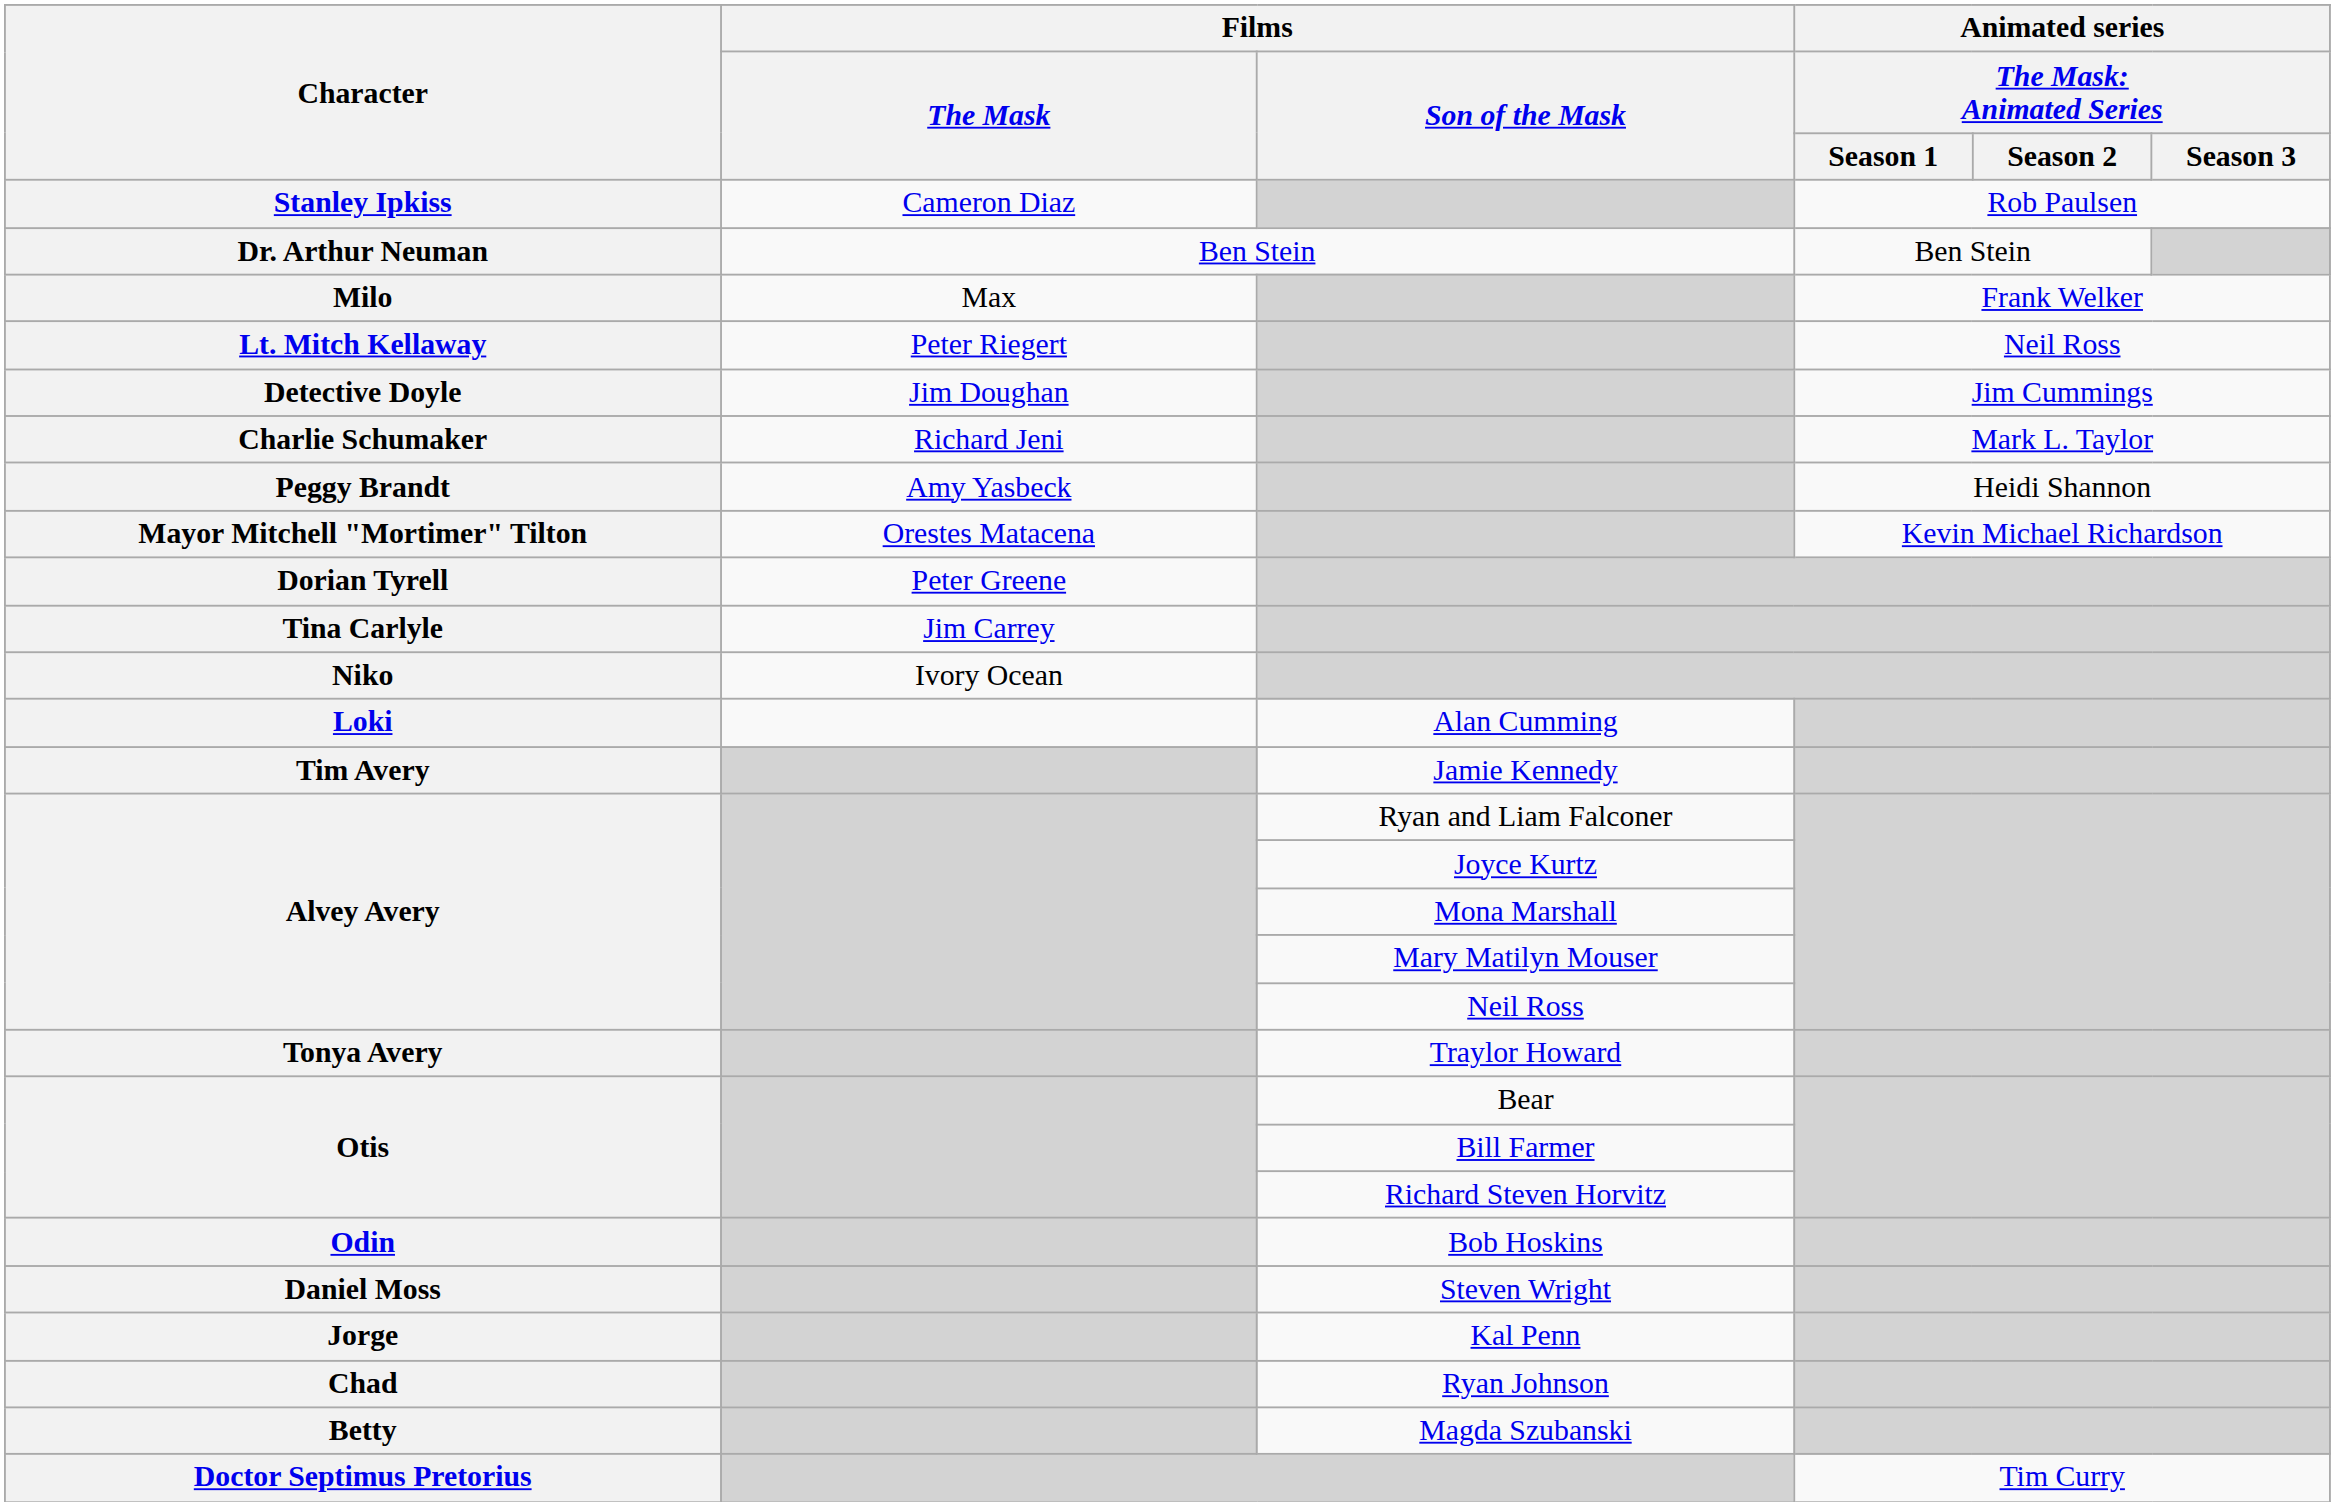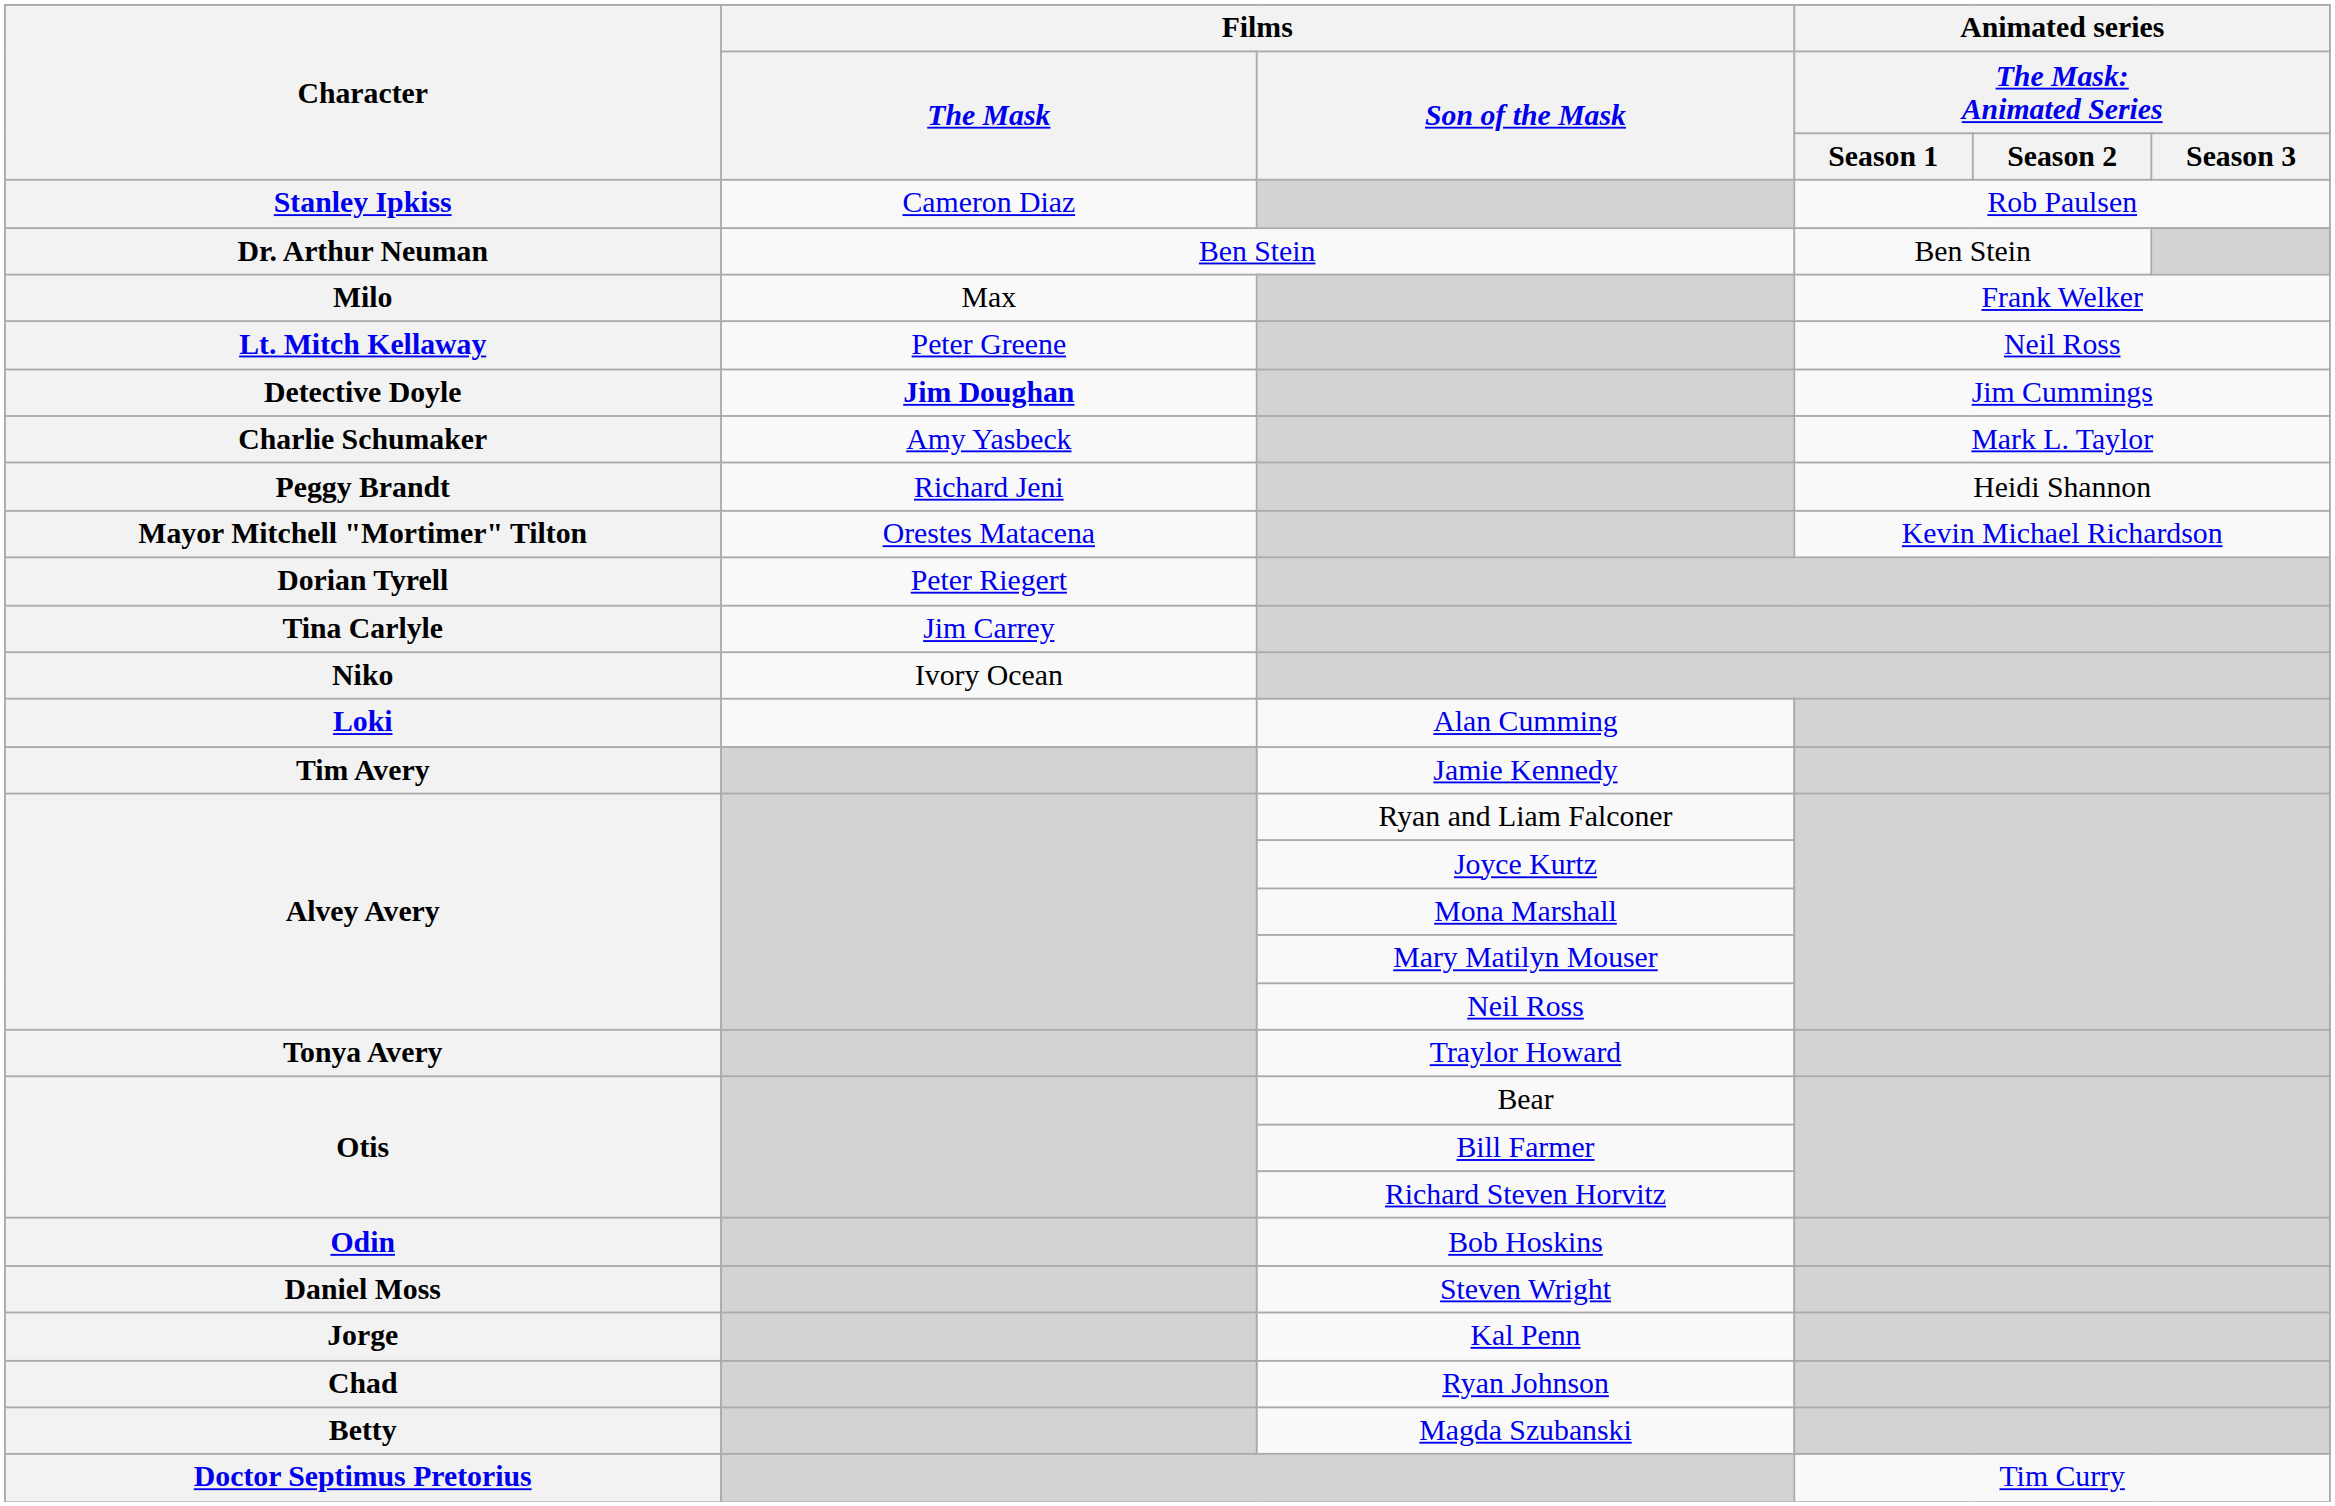(989, 344) Peter Riegert -> (989, 344) Peter Greene
(989, 391) normal -> (989, 391) bold
(989, 439) Richard Jeni -> (989, 439) Amy Yasbeck
(989, 486) Amy Yasbeck -> (989, 486) Richard Jeni
(989, 580) Peter Greene -> (989, 580) Peter Riegert
